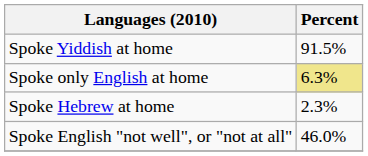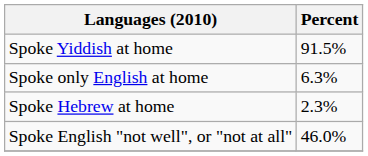(319, 77) khaki background -> (319, 77) no background
